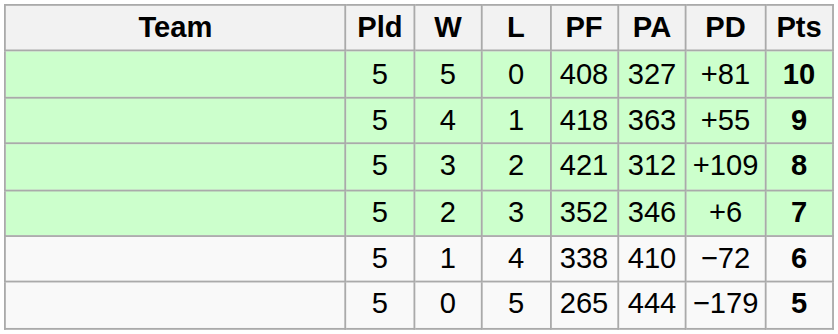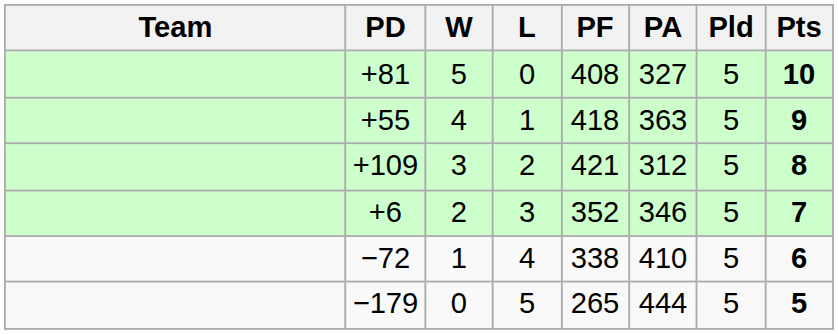columns swapped: (380, 27) <-> (726, 27)
